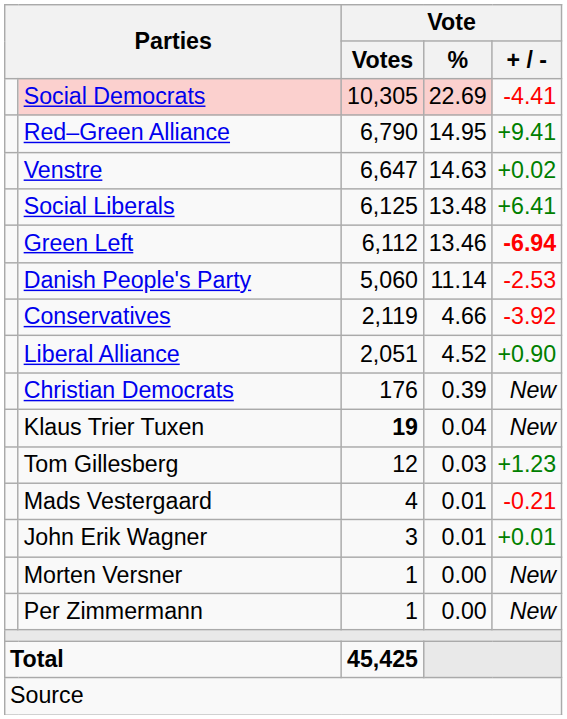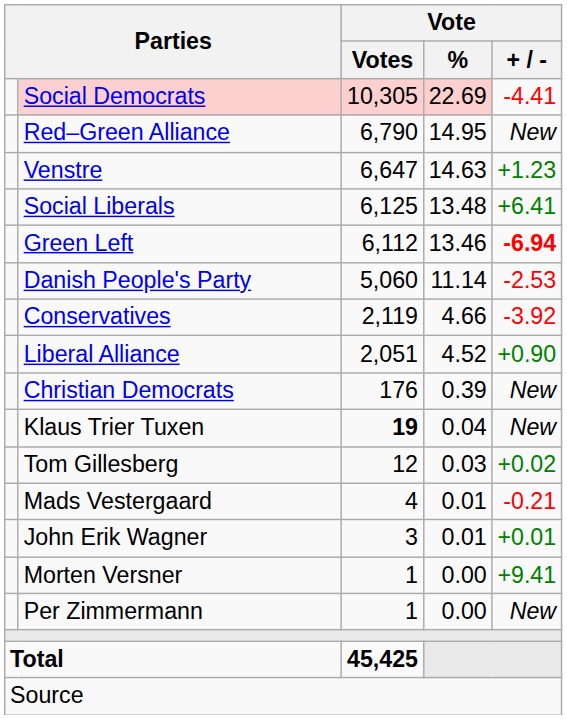(527, 133) +9.41 -> (533, 133) New
(527, 170) +0.02 -> (527, 170) +1.23
(527, 464) +1.23 -> (527, 464) +0.02
(533, 574) New -> (527, 574) +9.41
